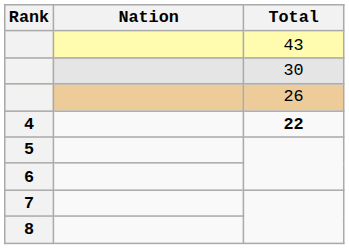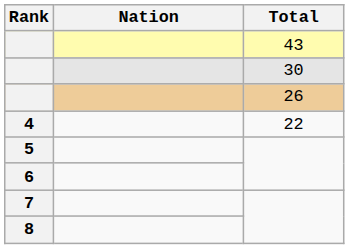(294, 124) bold -> (294, 124) normal
